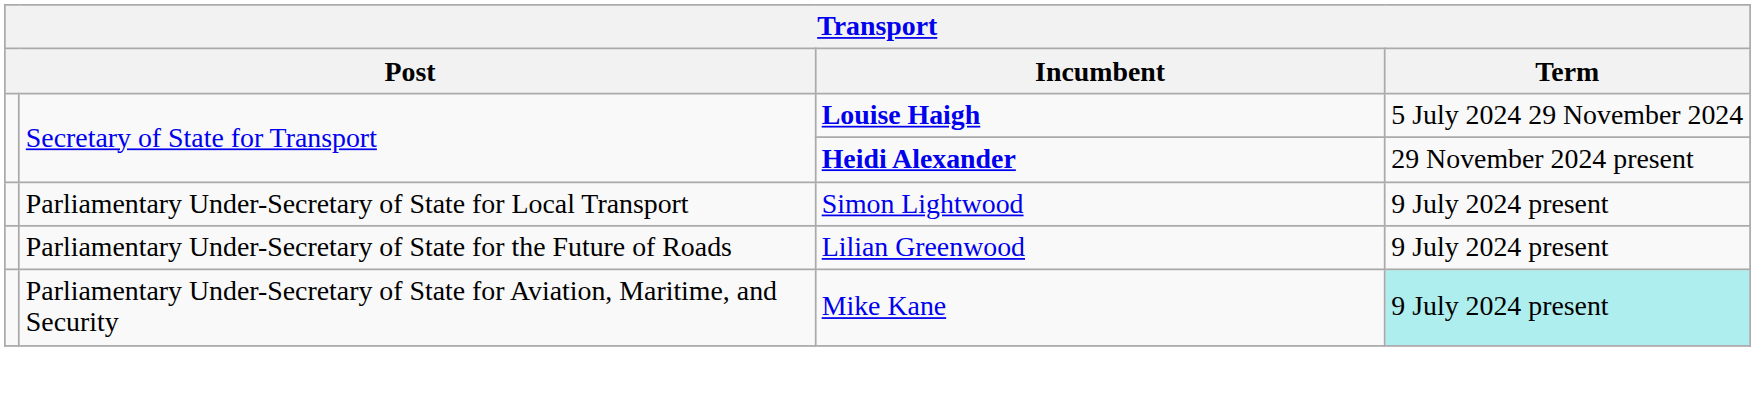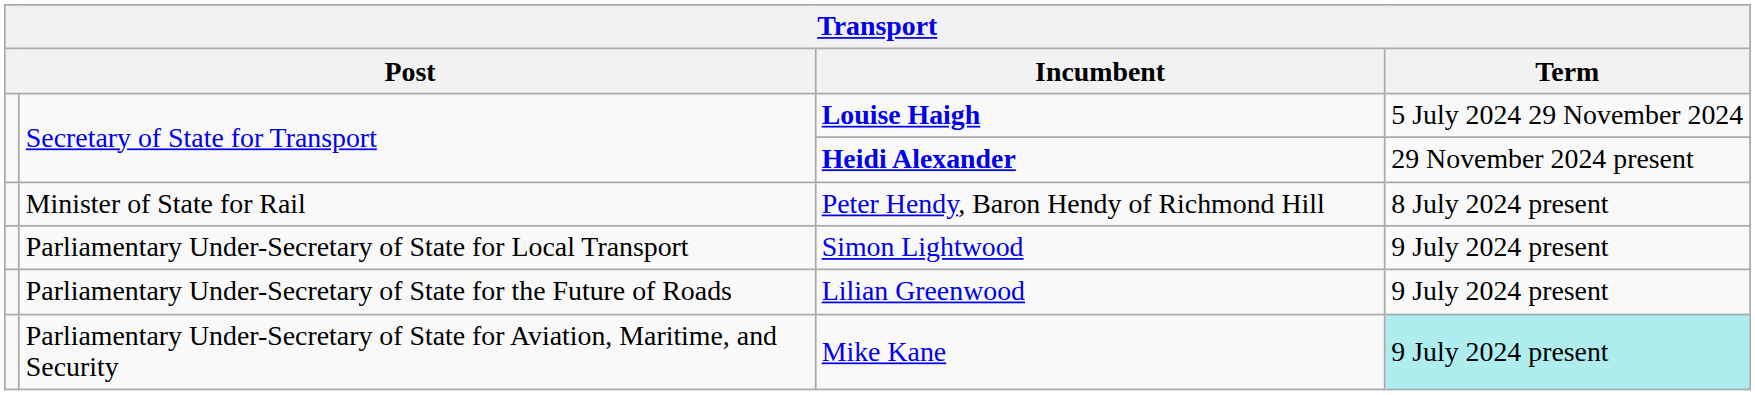+ row: (1073, 203)
